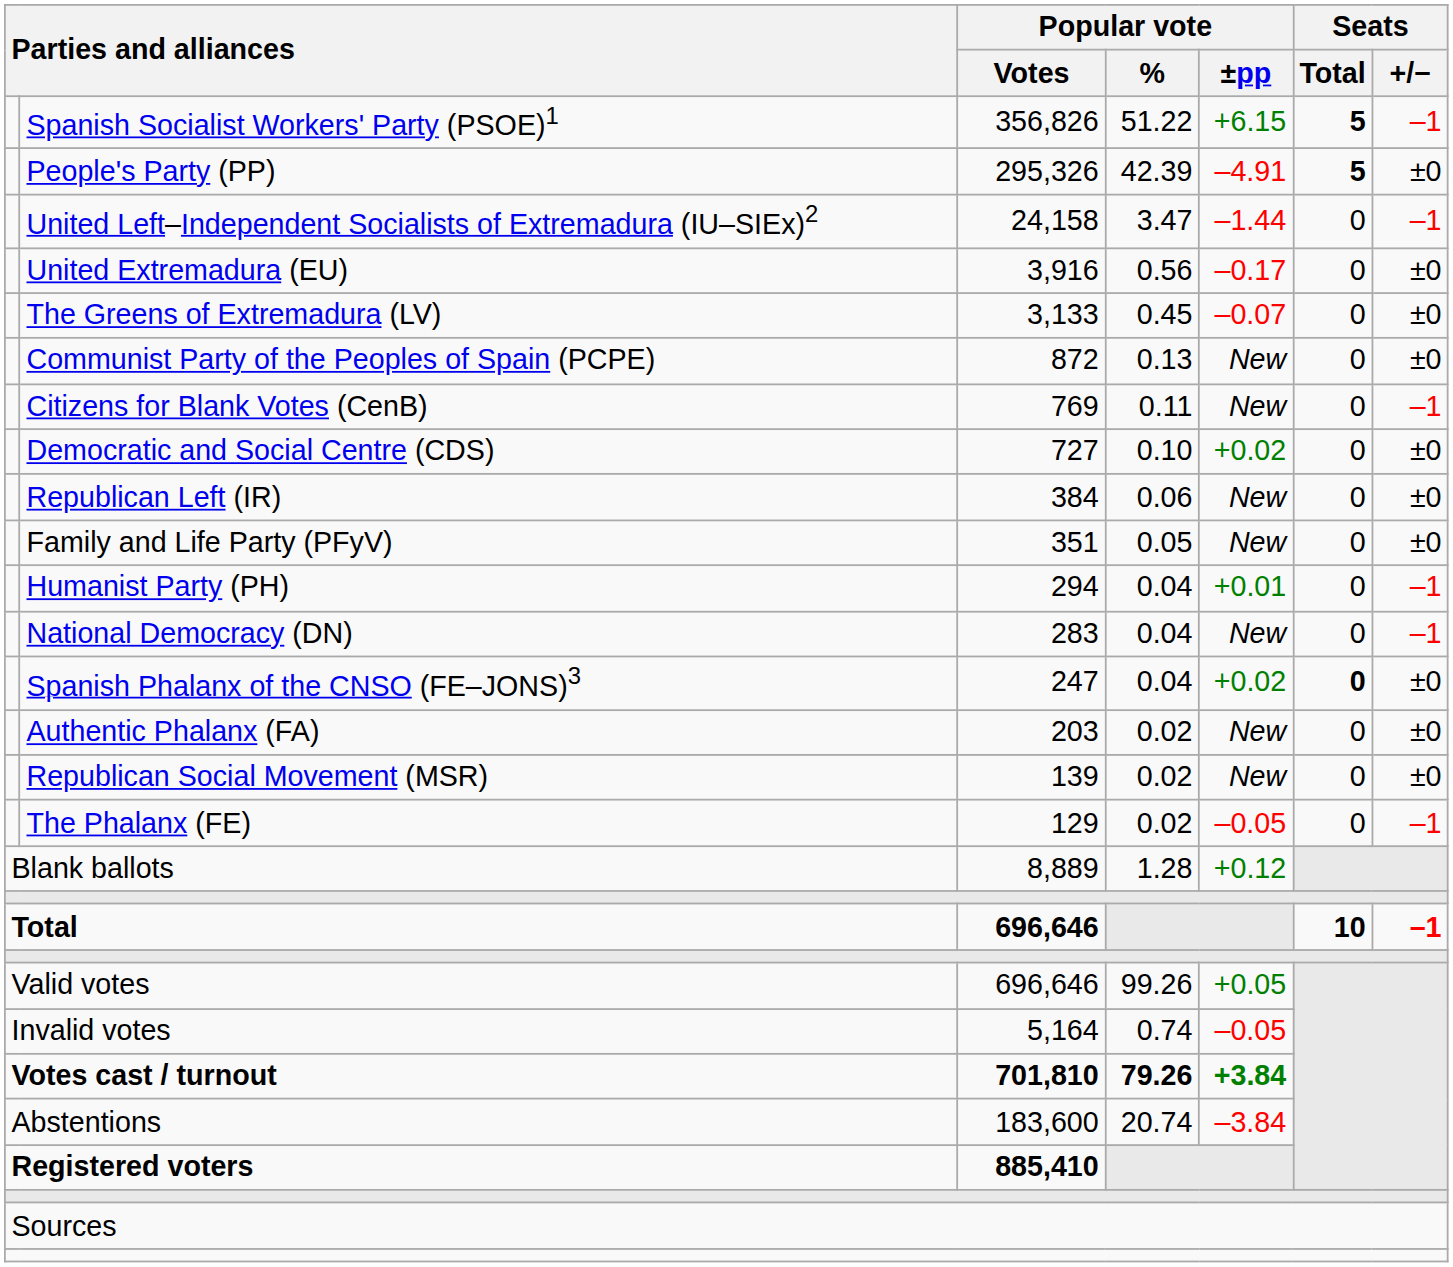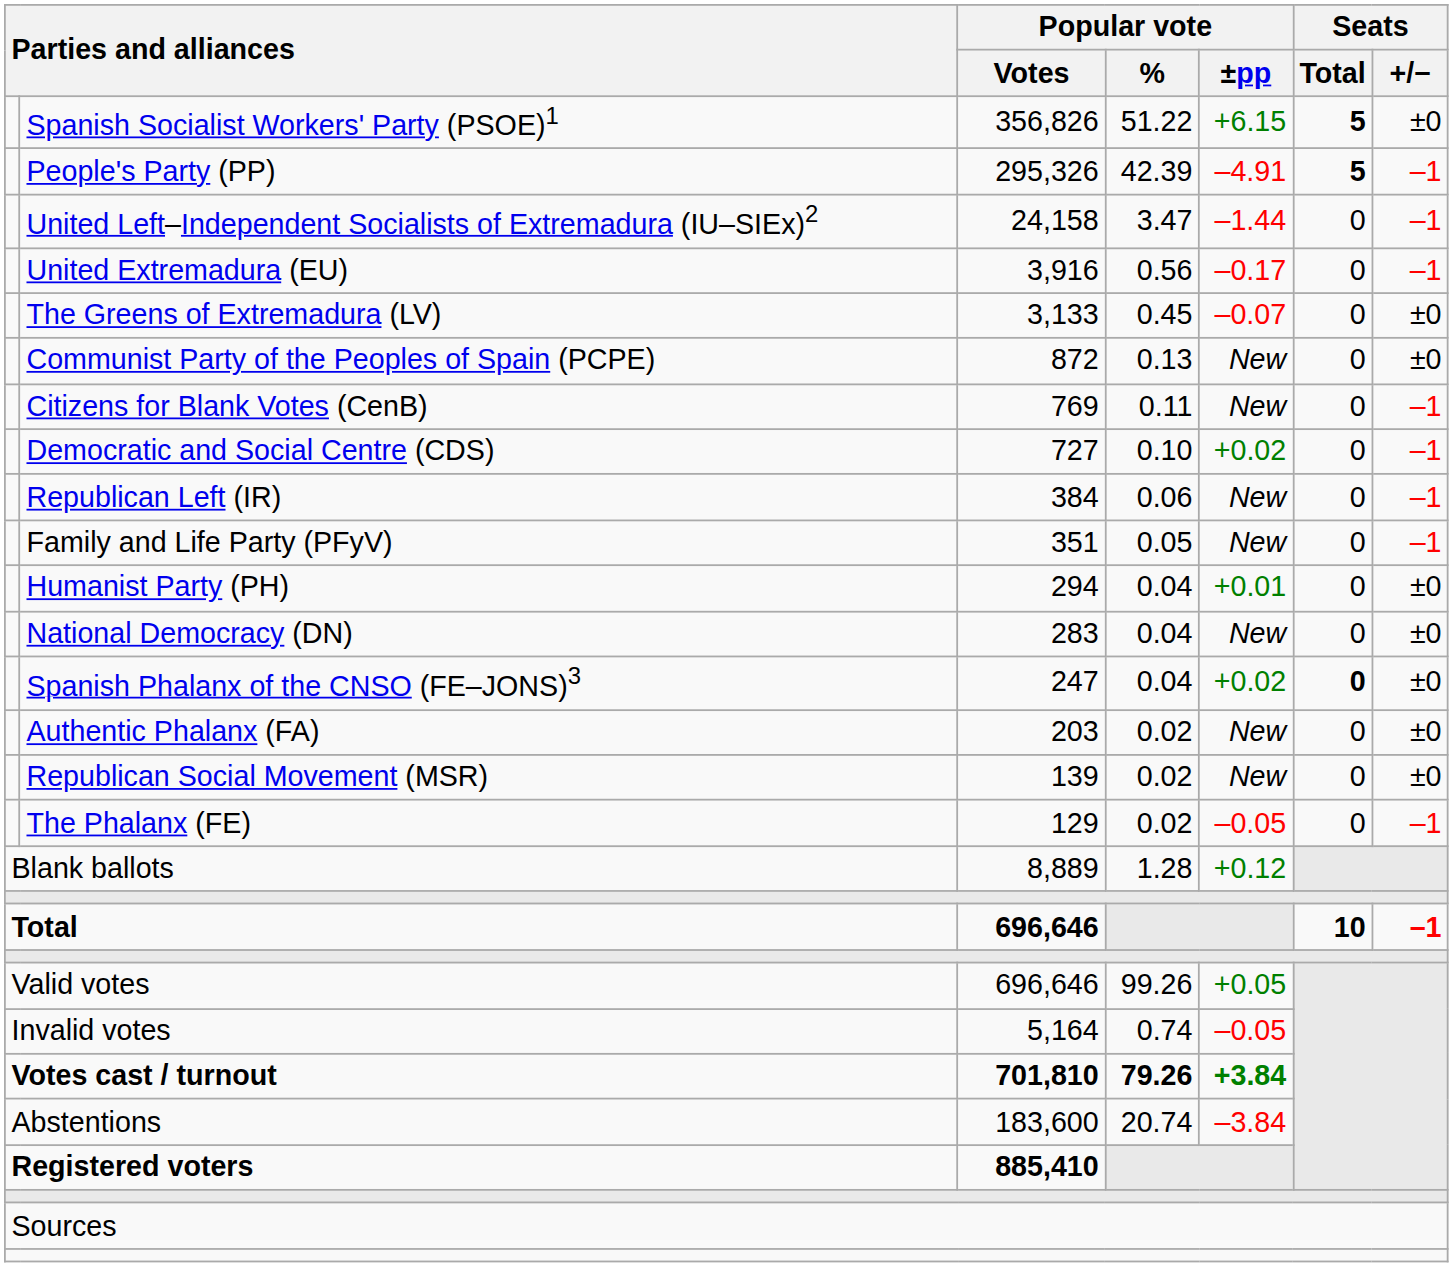(1426, 121) –1 -> (1426, 121) ±0
(1426, 171) ±0 -> (1426, 171) –1
(1426, 269) ±0 -> (1426, 269) –1
(1426, 451) ±0 -> (1426, 451) –1
(1426, 496) ±0 -> (1426, 496) –1
(1426, 542) ±0 -> (1426, 542) –1
(1426, 587) –1 -> (1426, 587) ±0
(1426, 633) –1 -> (1426, 633) ±0
